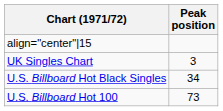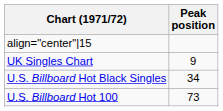(193, 61) 3 -> (193, 61) 9
